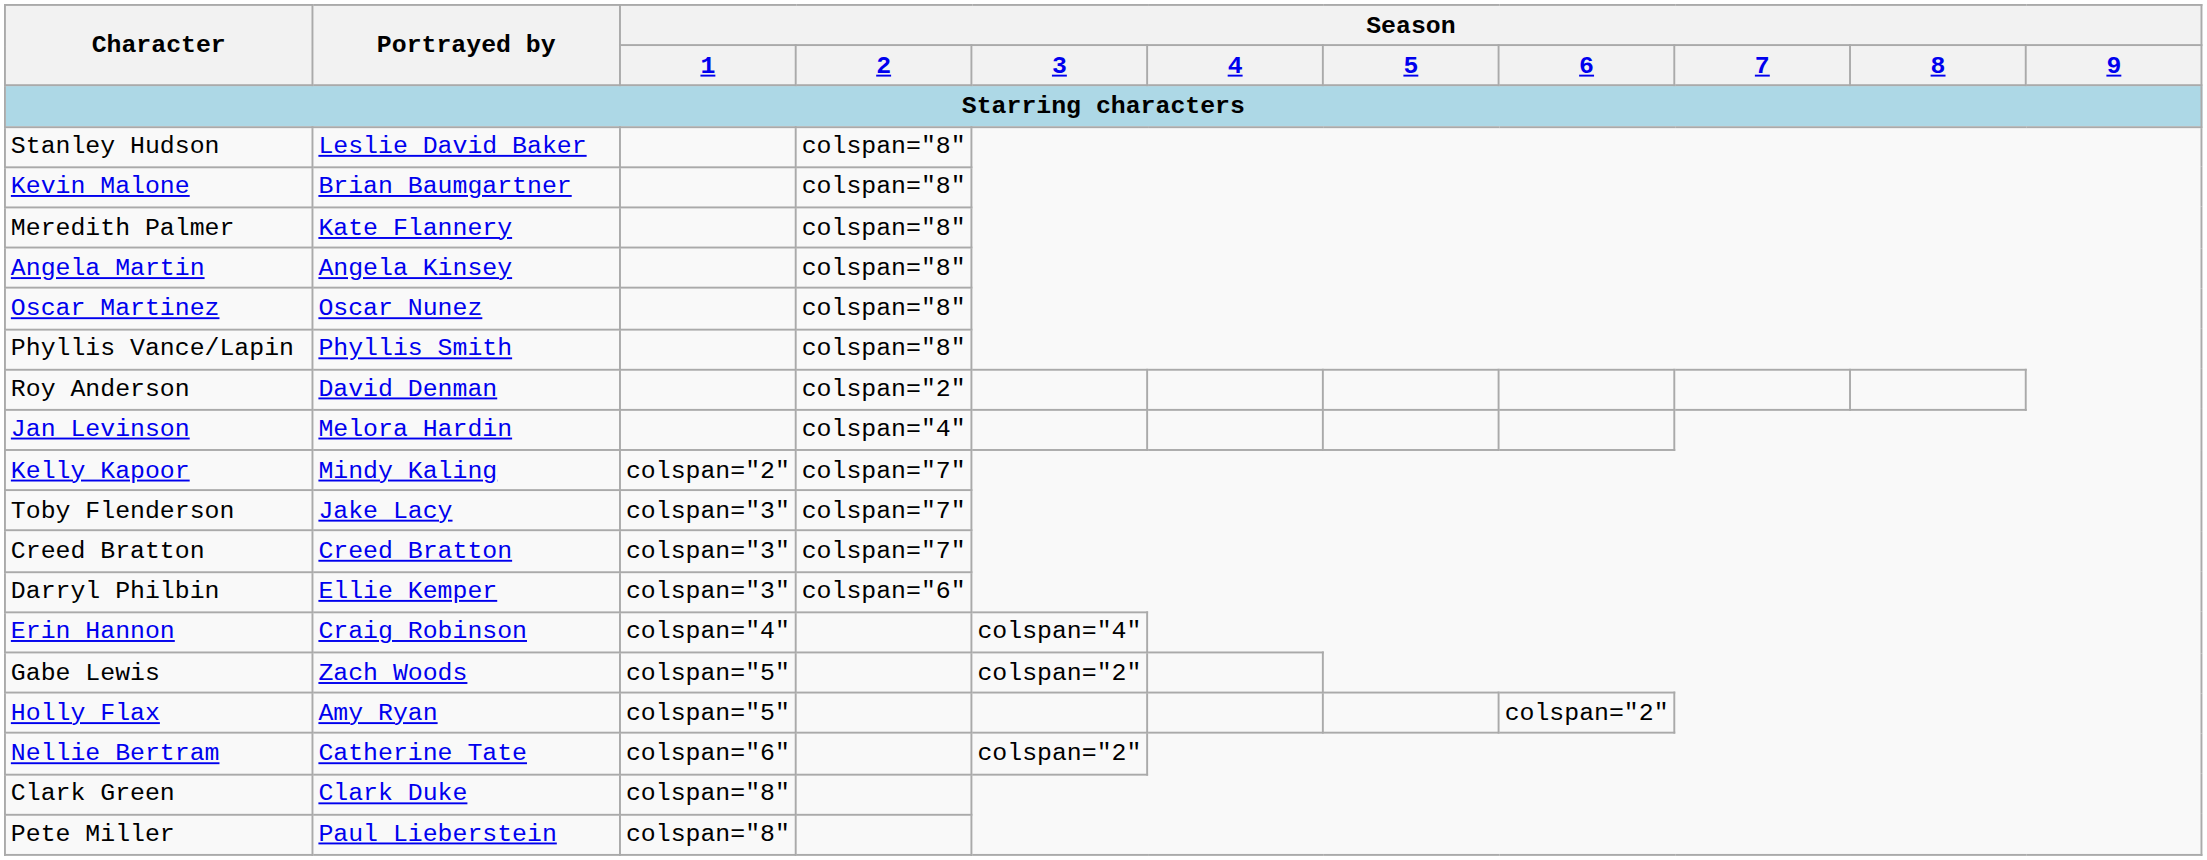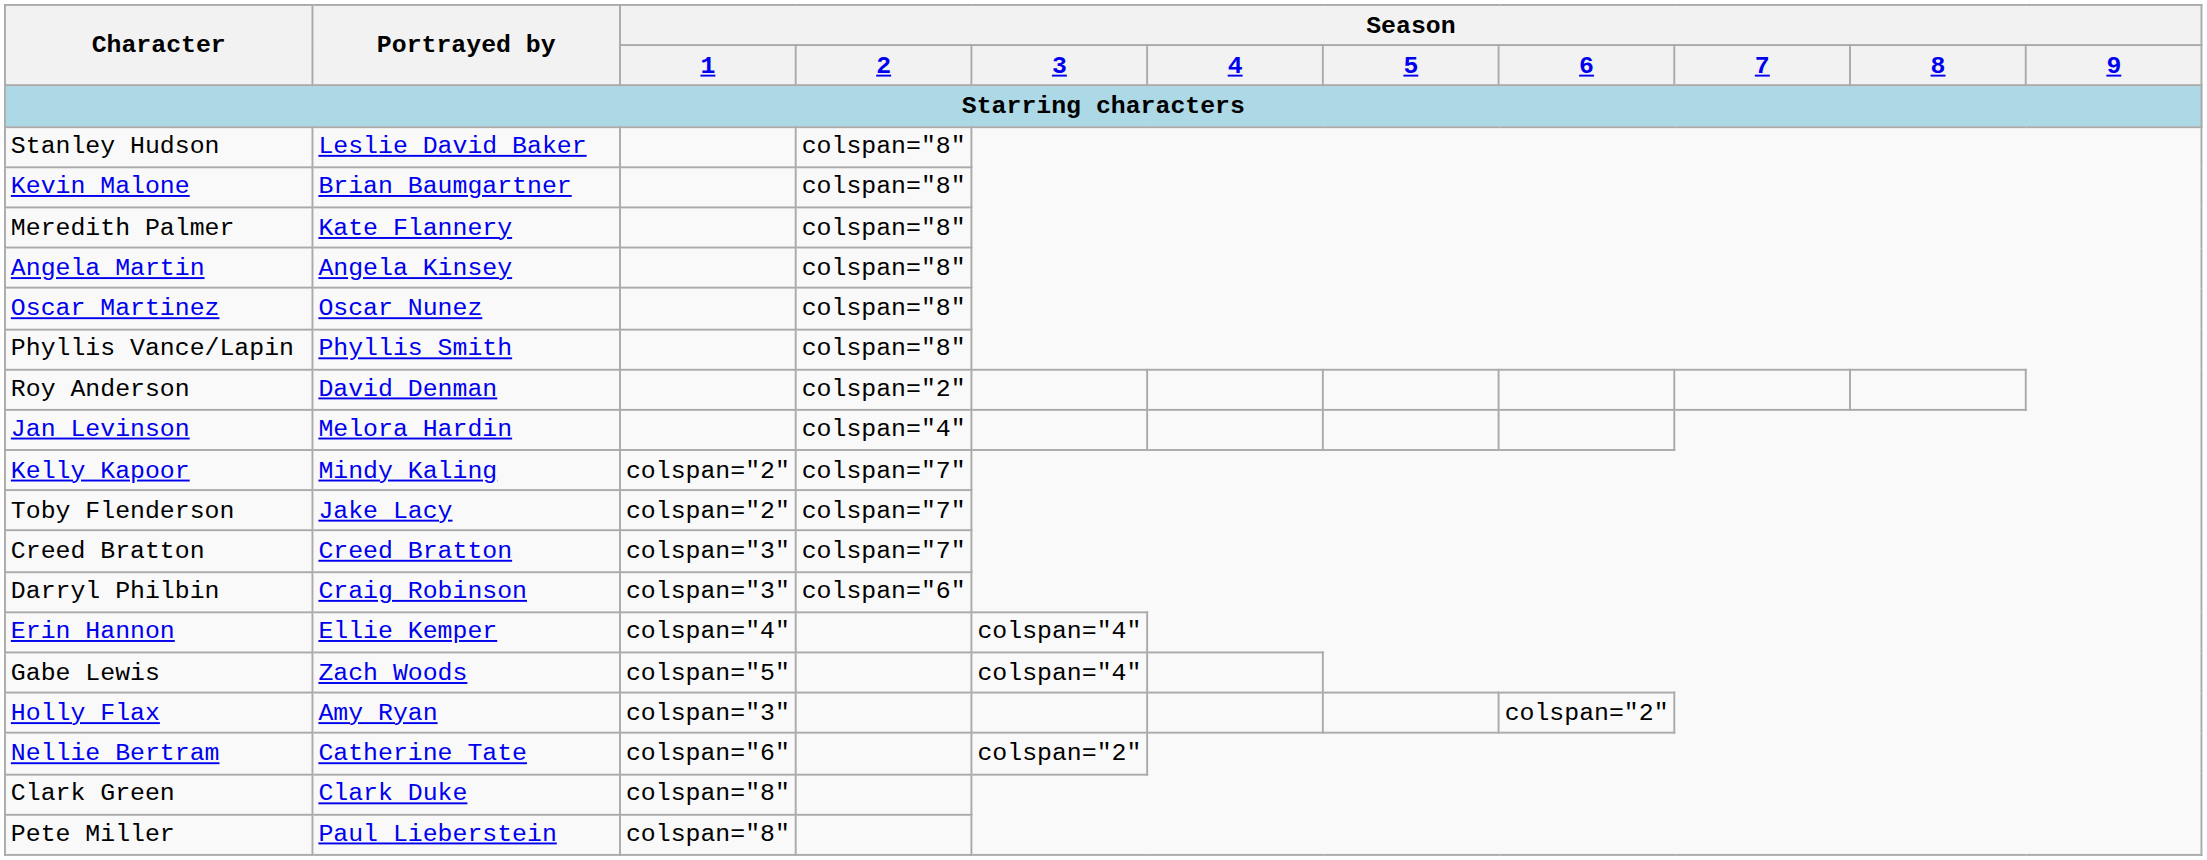(708, 511) colspan="3" -> (708, 511) colspan="2"
(408, 592) Ellie Kemper -> (423, 592) Craig Robinson
(423, 632) Craig Robinson -> (408, 632) Ellie Kemper
(1059, 673) colspan="2" -> (1059, 673) colspan="4"
(708, 713) colspan="5" -> (708, 713) colspan="3"
